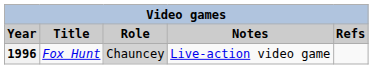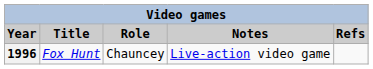(135, 54) lightgrey background -> (135, 54) no background
